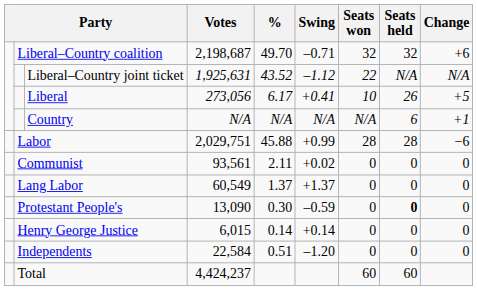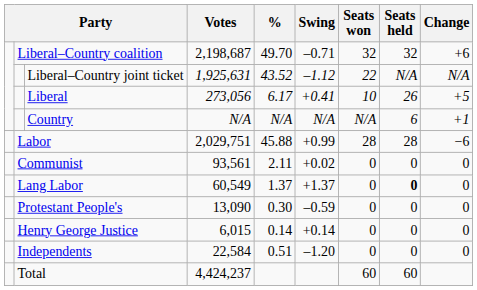(414, 185) normal -> (414, 185) bold
(414, 207) bold -> (414, 207) normal
